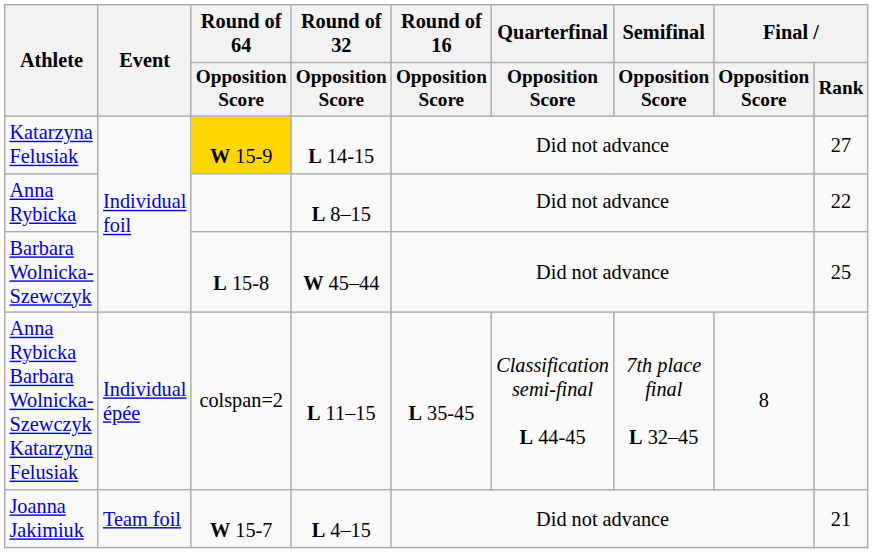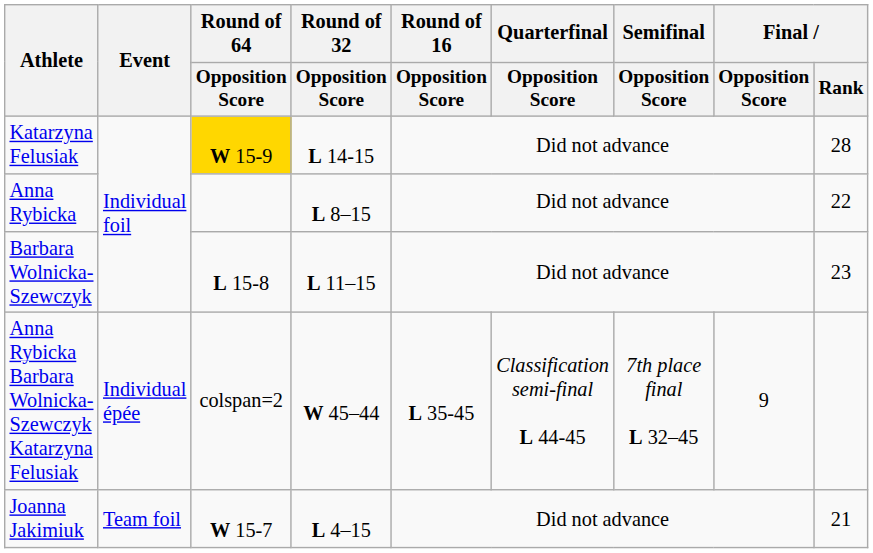(841, 145) 27 -> (841, 145) 28
(341, 284) W 45–44 -> (341, 284) L 11–15
(841, 272) 25 -> (841, 272) 23
(341, 413) L 11–15 -> (341, 413) W 45–44
(764, 401) 8 -> (764, 401) 9
